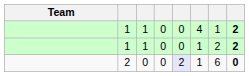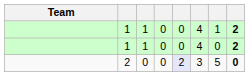(199, 46) 1 -> (199, 46) 4
(217, 46) 2 -> (217, 46) 0
(199, 63) 1 -> (199, 63) 3
(217, 63) 6 -> (217, 63) 5
